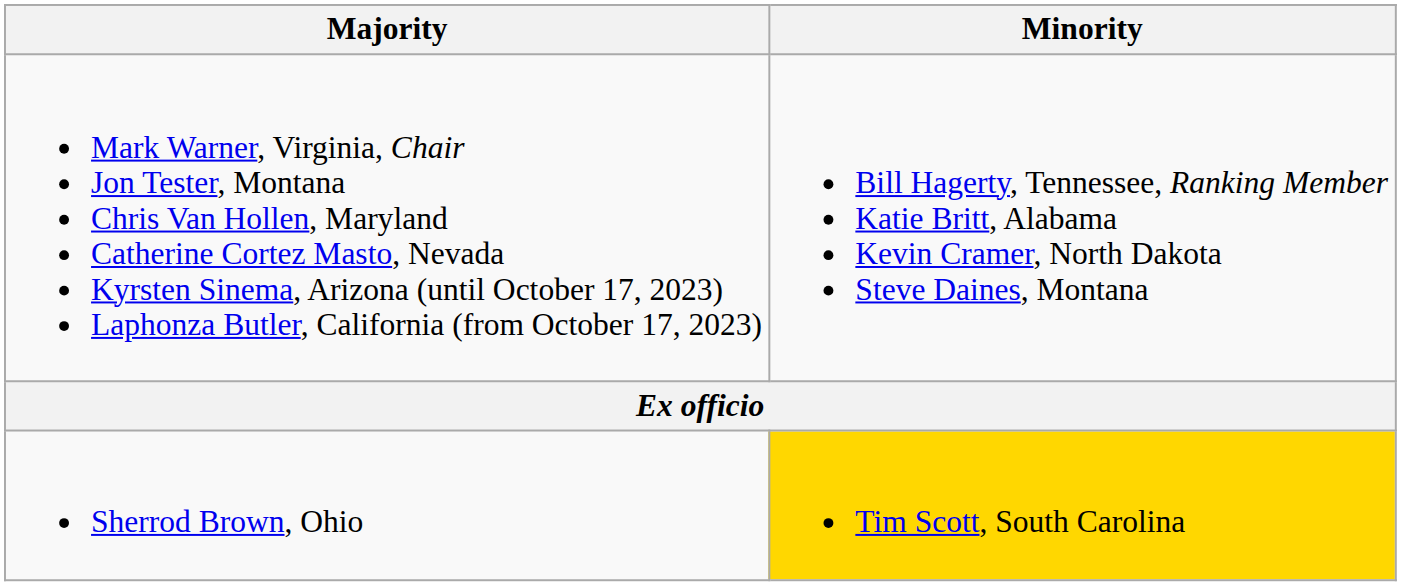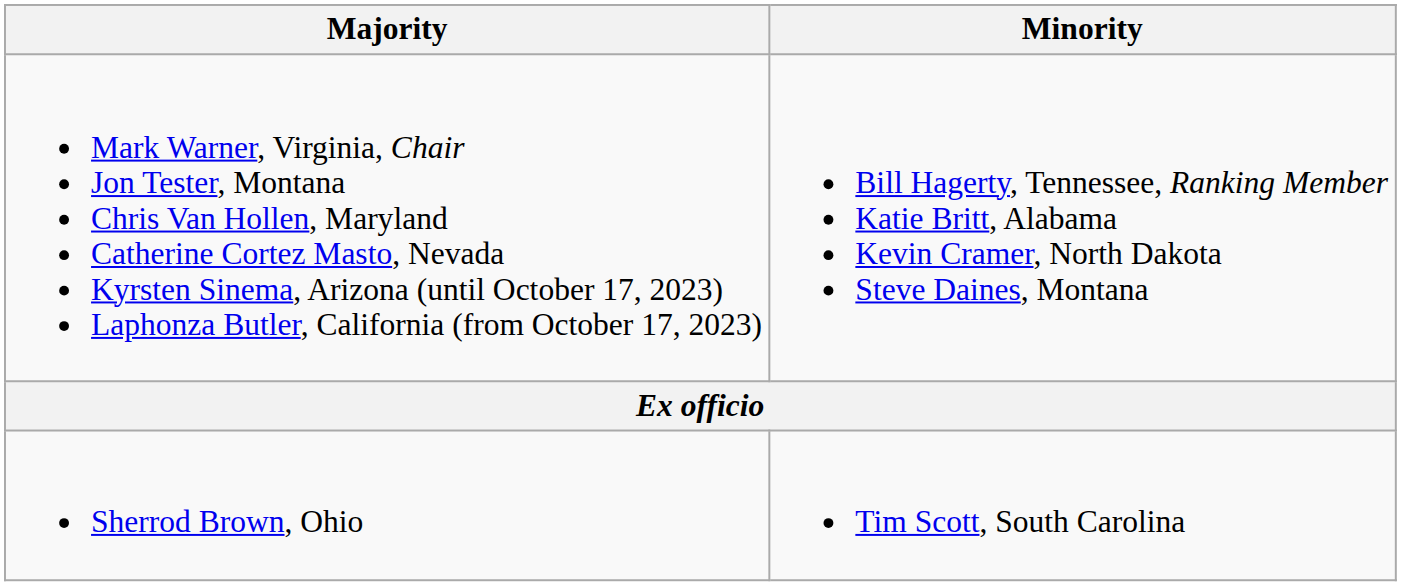(1082, 523) gold background -> (1082, 523) no background
